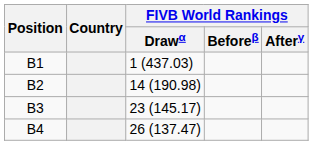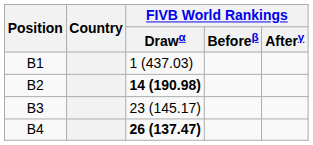(165, 86) normal -> (165, 86) bold
(165, 130) normal -> (165, 130) bold
